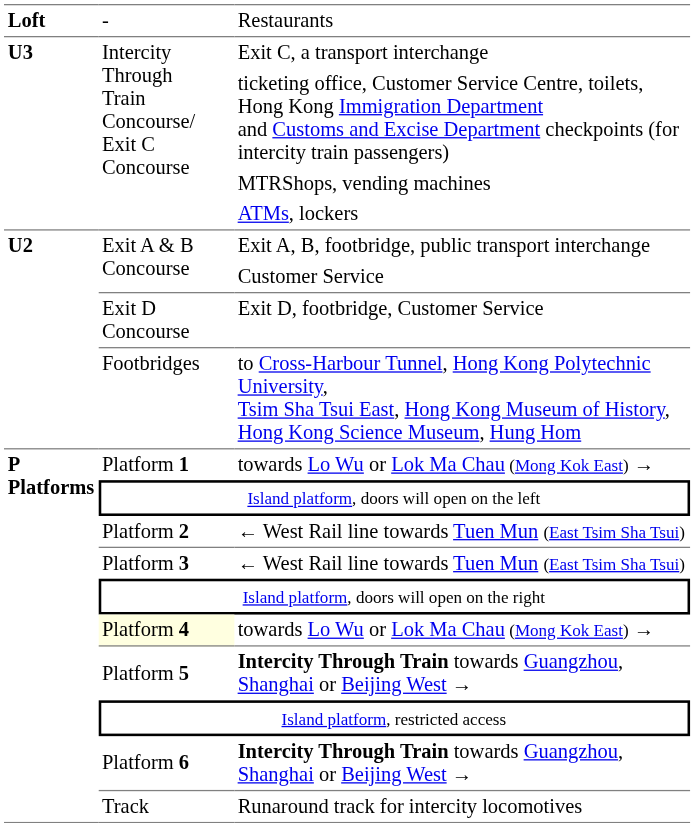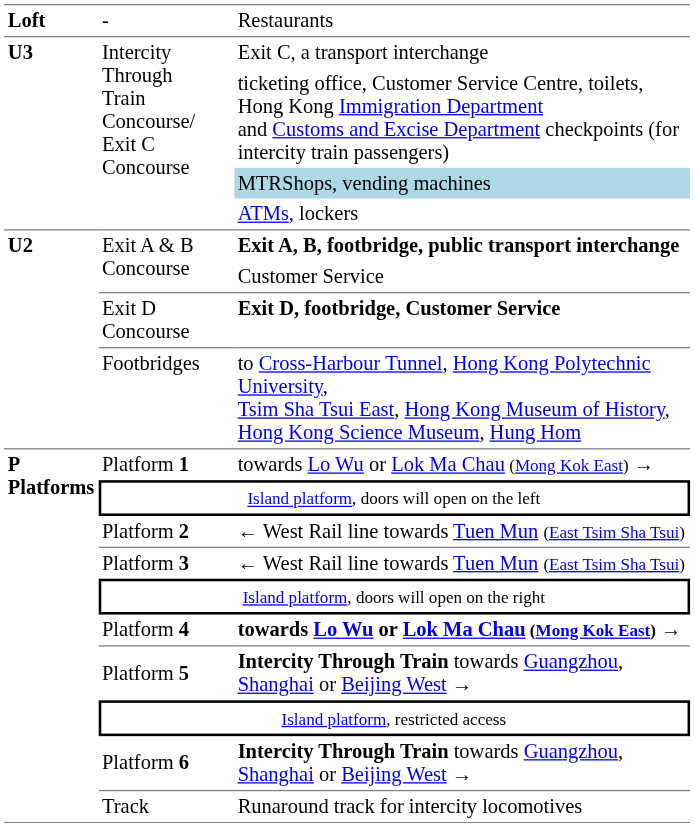(364, 183) no background -> (364, 183) lightblue background
(444, 245) normal -> (458, 245) bold
(391, 308) normal -> (399, 308) bold
(145, 629) lightyellow background -> (145, 629) no background
(446, 629) normal -> (460, 629) bold
